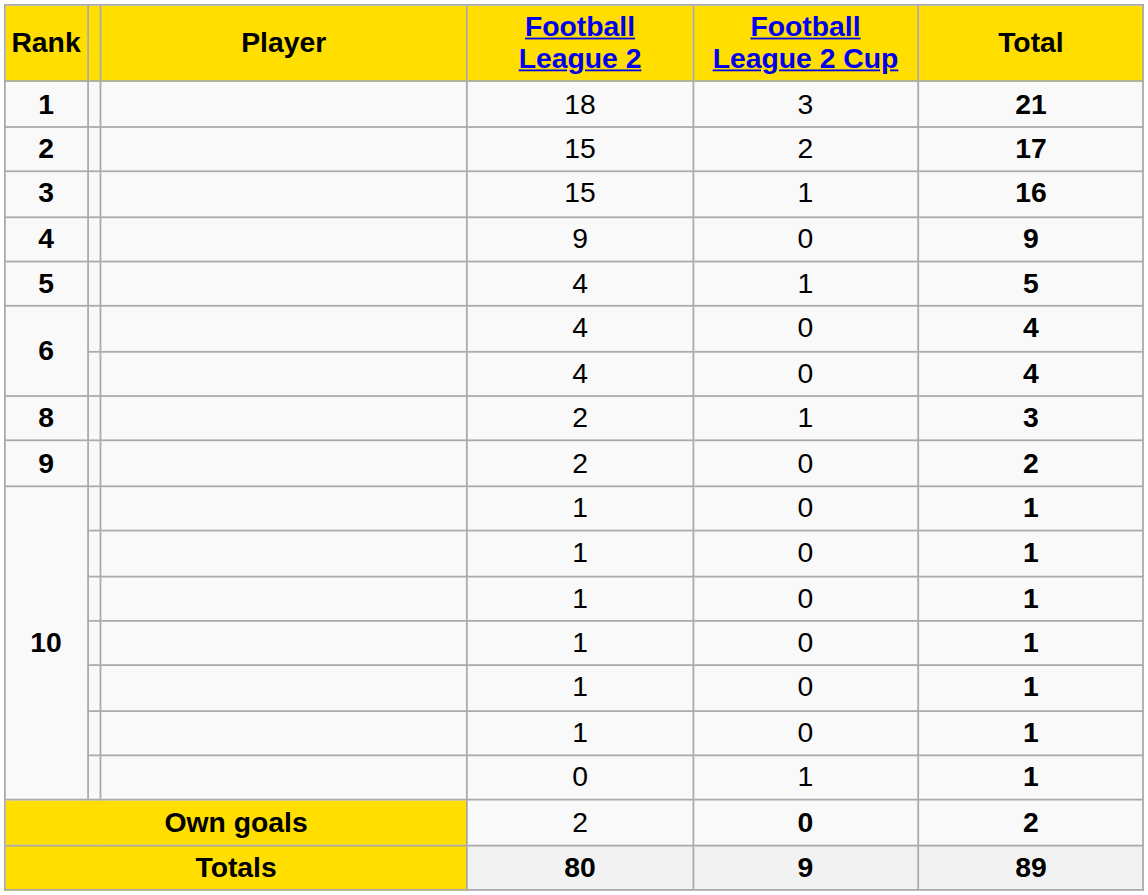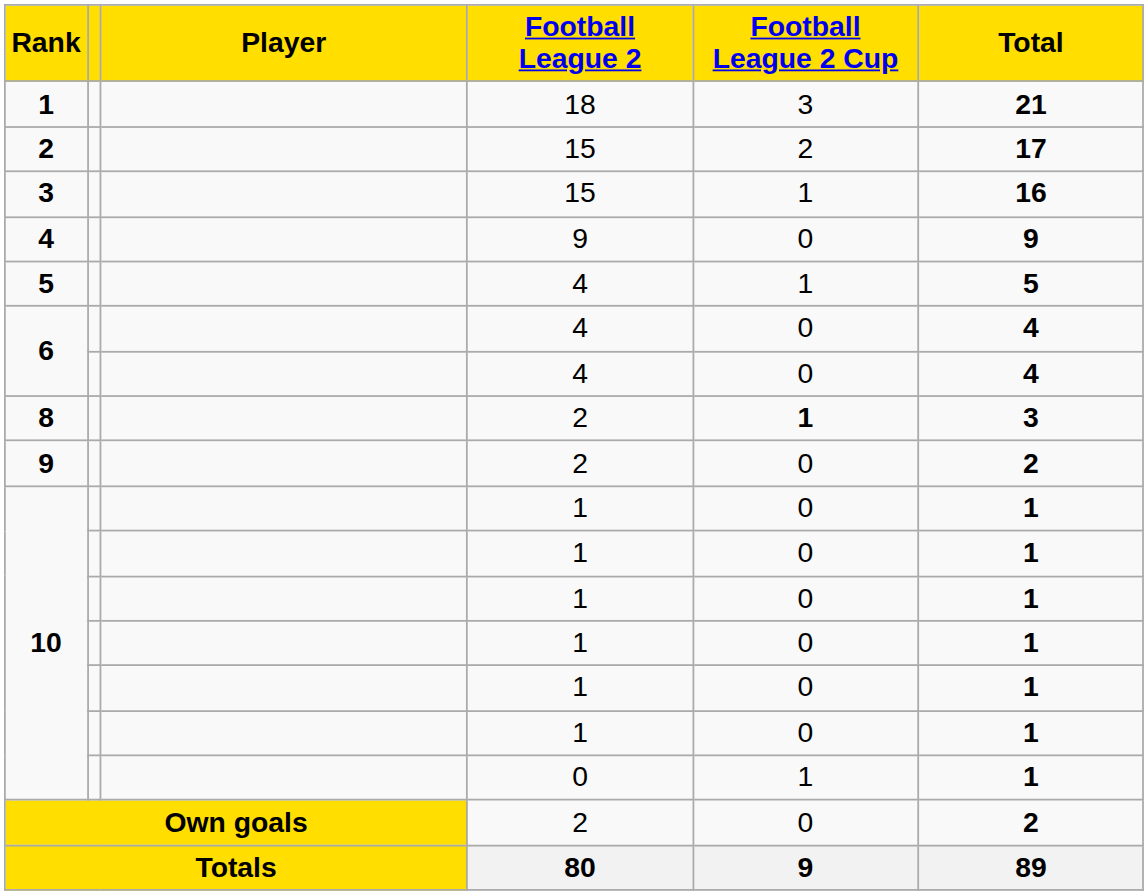(805, 418) normal -> (805, 418) bold
(805, 822) bold -> (805, 822) normal
